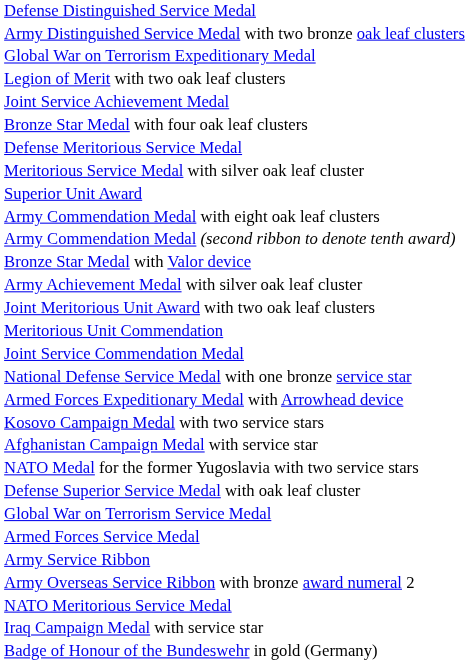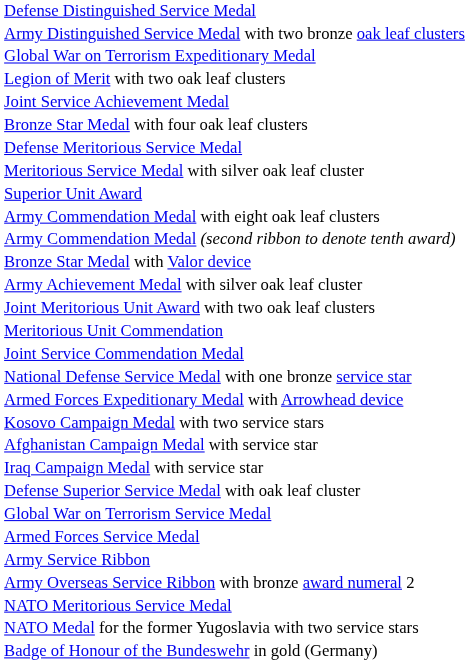(211, 468) NATO Medal for the former Yugoslavia with two service stars -> (134, 468) Iraq Campaign Medal with service star
(134, 628) Iraq Campaign Medal with service star -> (211, 628) NATO Medal for the former Yugoslavia with two service stars
